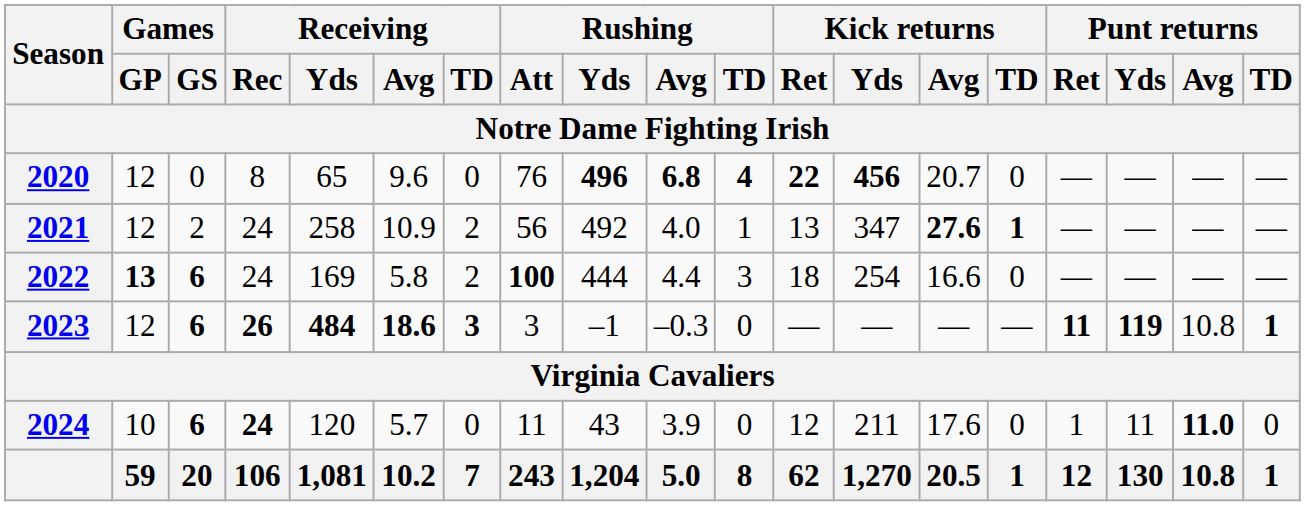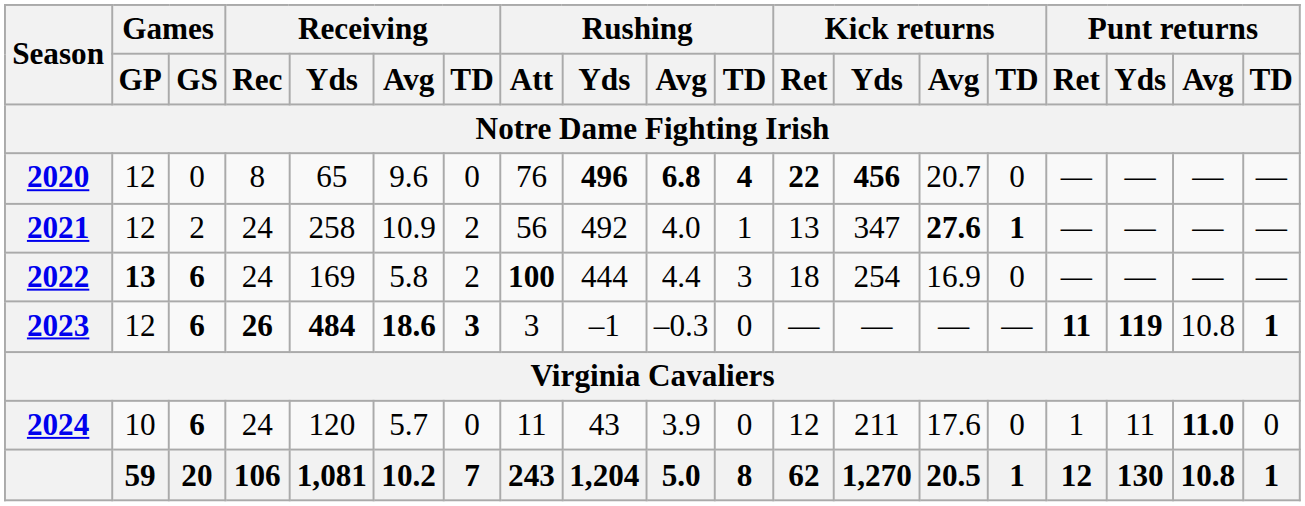(954, 276) 16.6 -> (954, 276) 16.9
(257, 425) bold -> (257, 425) normal
